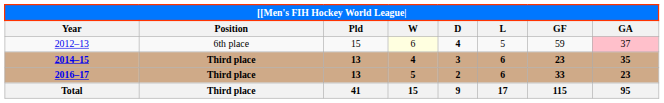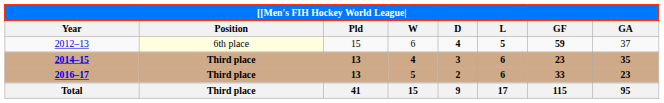(231, 44) no background -> (231, 44) lightyellow background
(413, 44) lightyellow background -> (413, 44) no background
(503, 44) normal -> (503, 44) bold
(560, 44) normal -> (560, 44) bold
(625, 44) pink background -> (625, 44) no background
